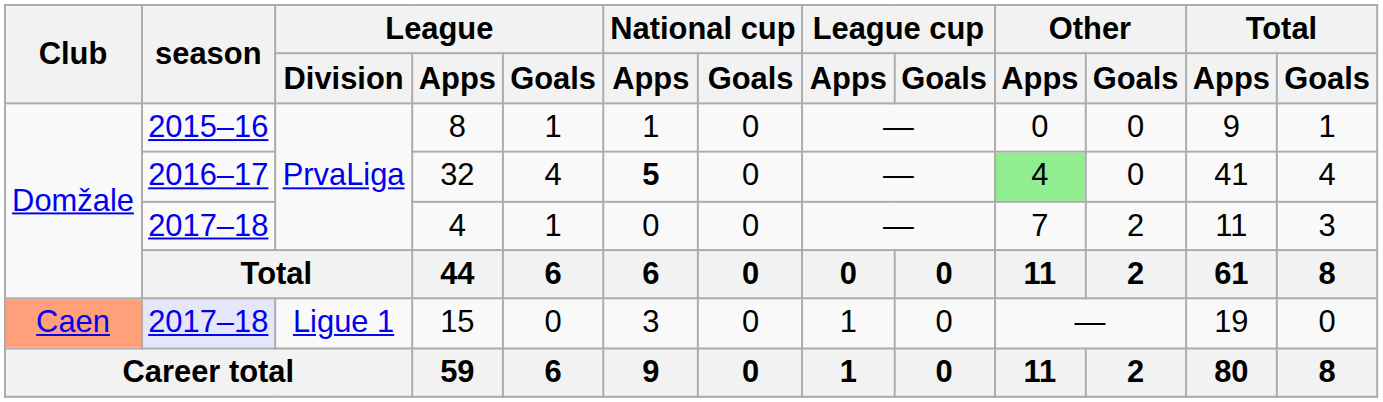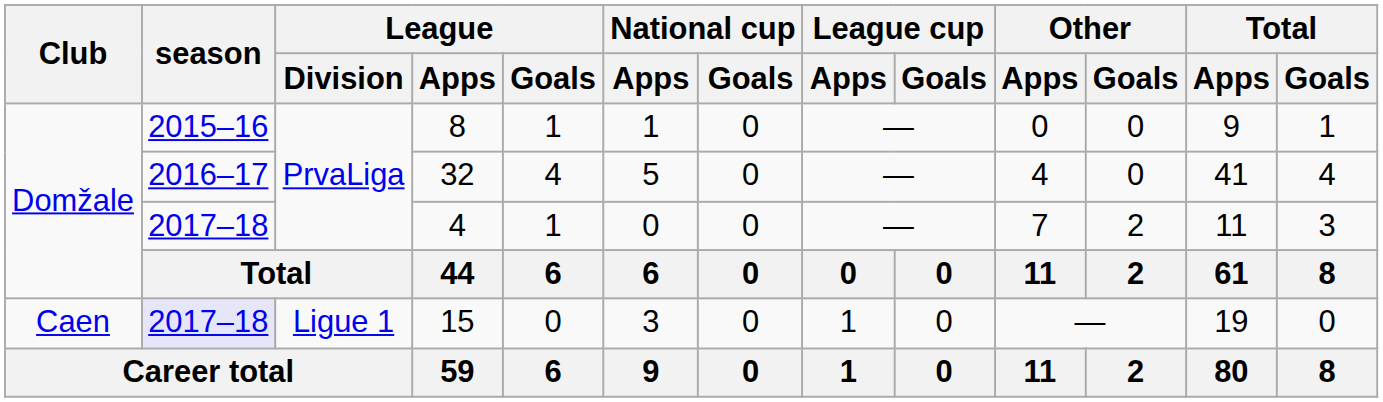(651, 175) bold -> (651, 175) normal
(1040, 175) lightgreen background -> (1040, 175) no background
(73, 322) lightsalmon background -> (73, 322) no background
